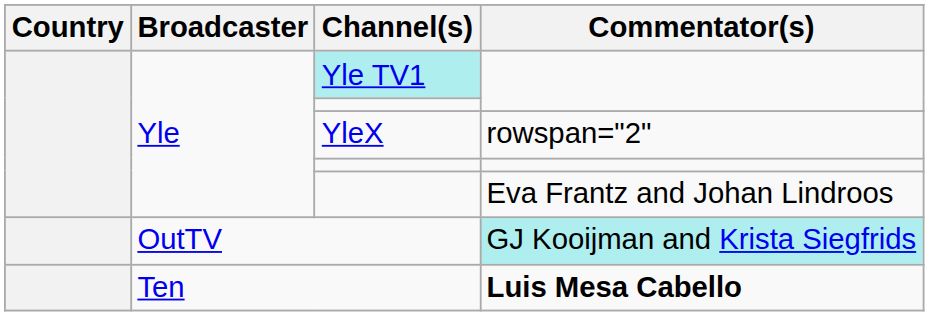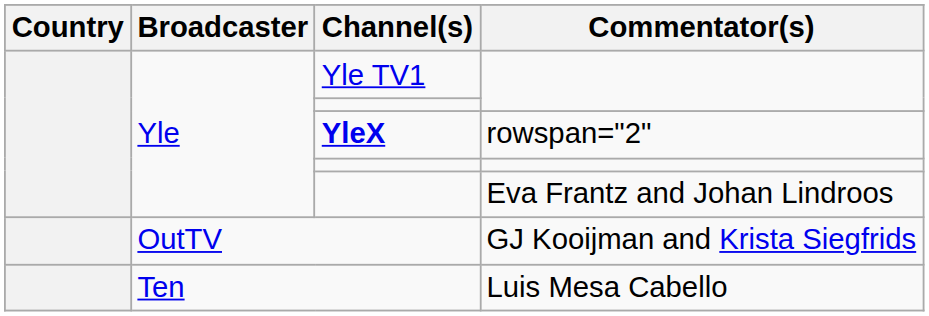(374, 74) paleturquoise background -> (374, 74) no background
(353, 134) normal -> (354, 134) bold
(701, 240) paleturquoise background -> (701, 240) no background
(614, 286) bold -> (607, 286) normal
